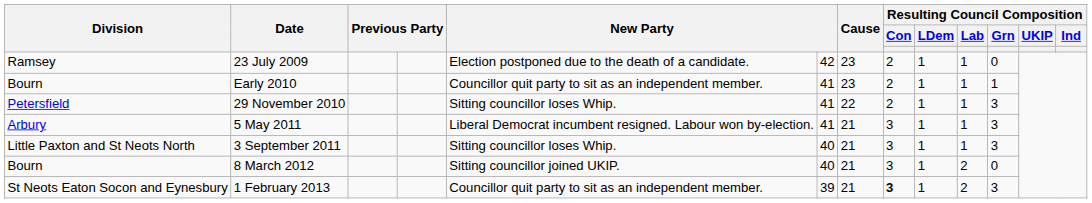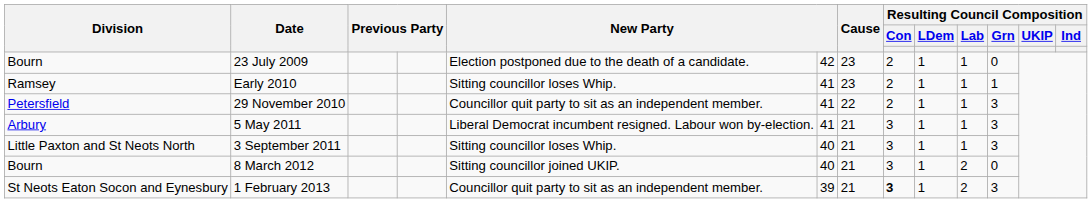(31, 62) Ramsey -> (25, 62) Bourn
(25, 83) Bourn -> (31, 83) Ramsey
(606, 83) Councillor quit party to sit as an independent member. -> (533, 83) Sitting councillor loses Whip.
(533, 104) Sitting councillor loses Whip. -> (606, 104) Councillor quit party to sit as an independent member.
